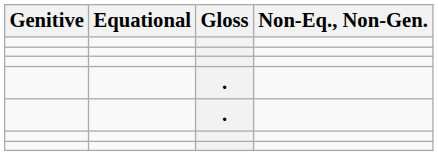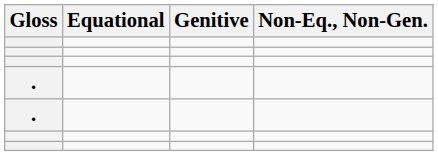columns swapped: (225, 20) <-> (47, 20)
